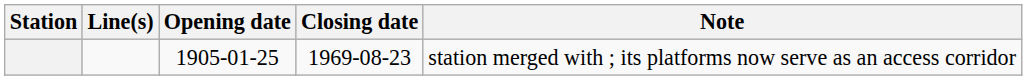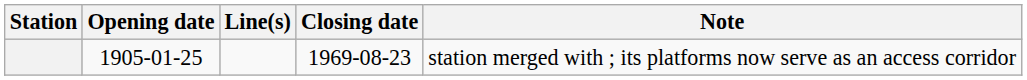columns swapped: (121, 22) <-> (227, 22)
